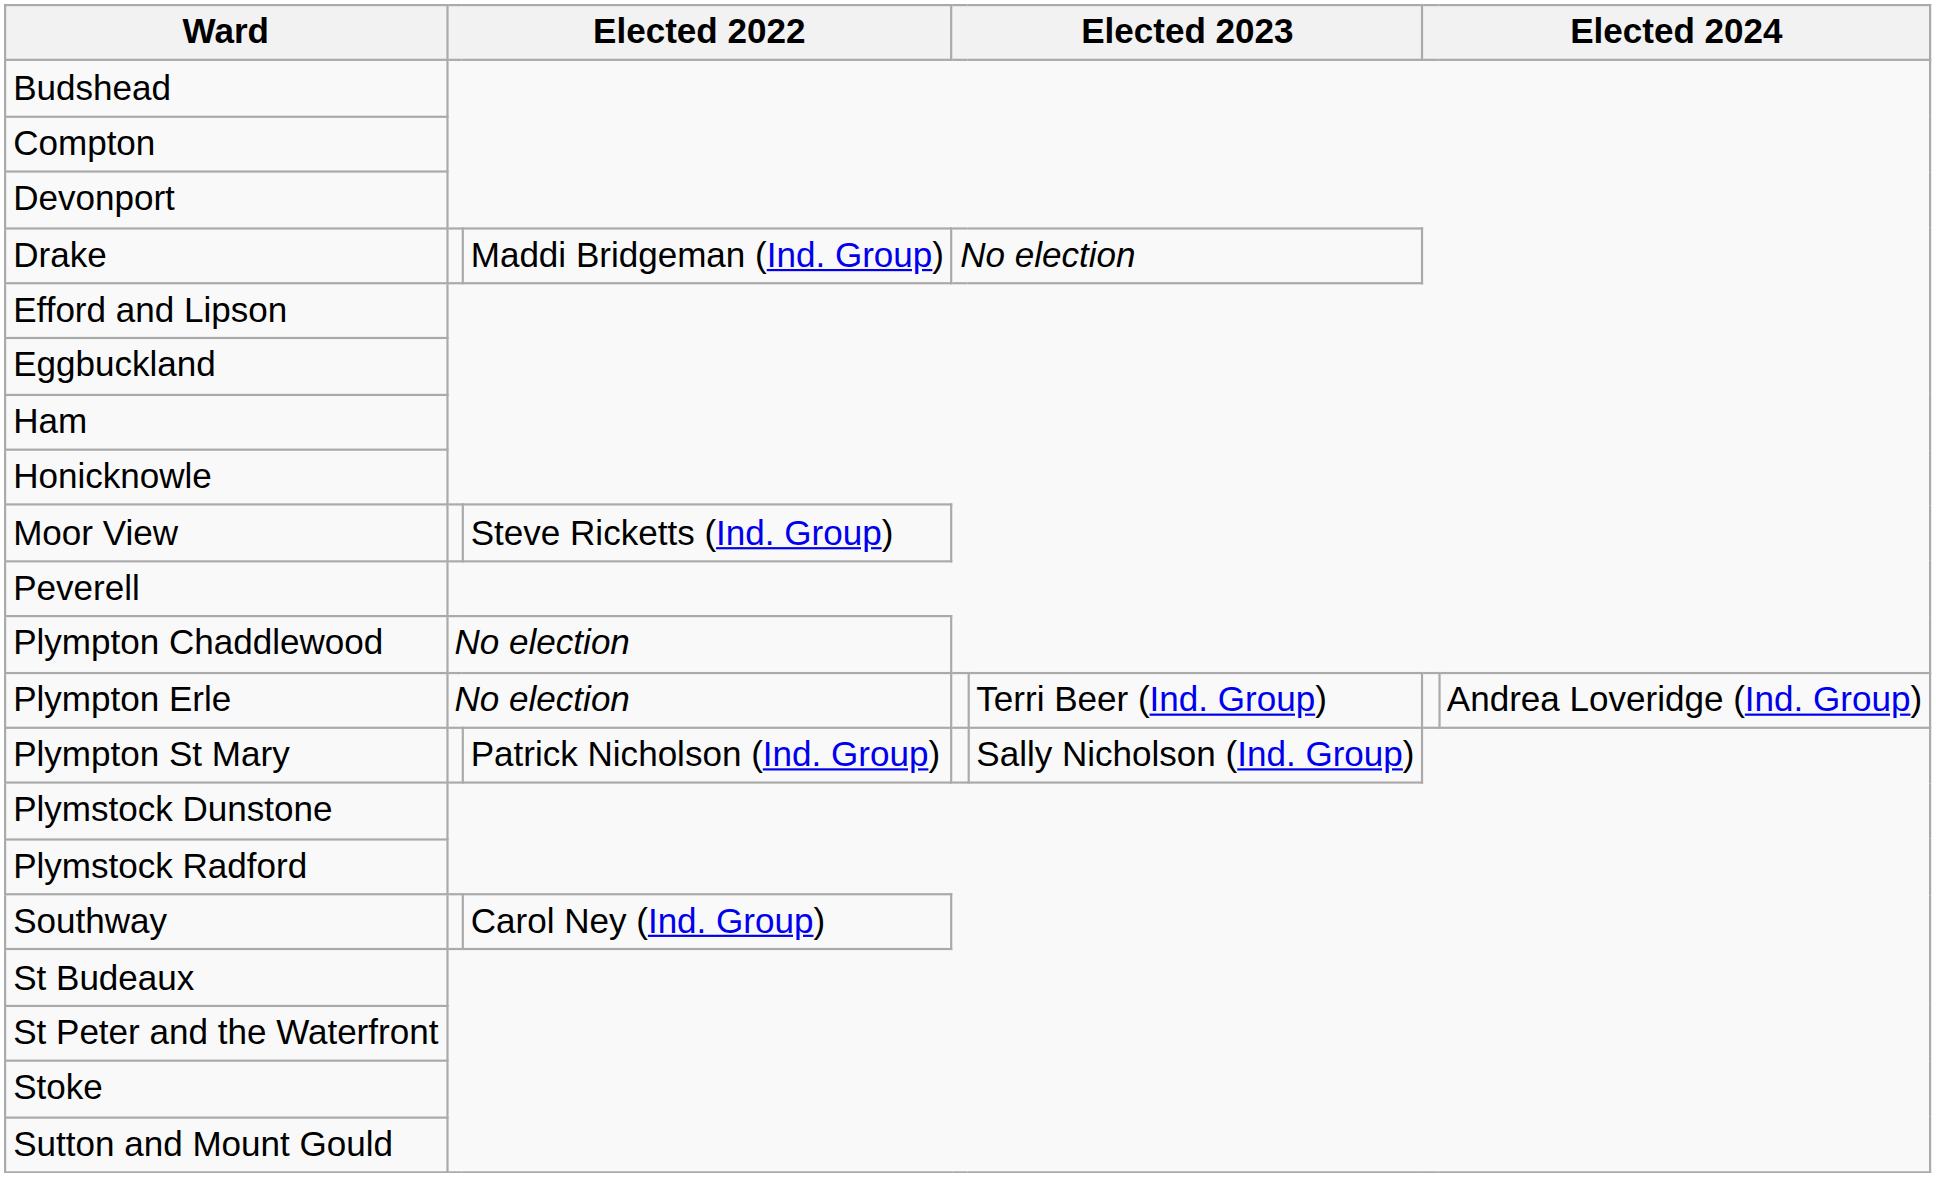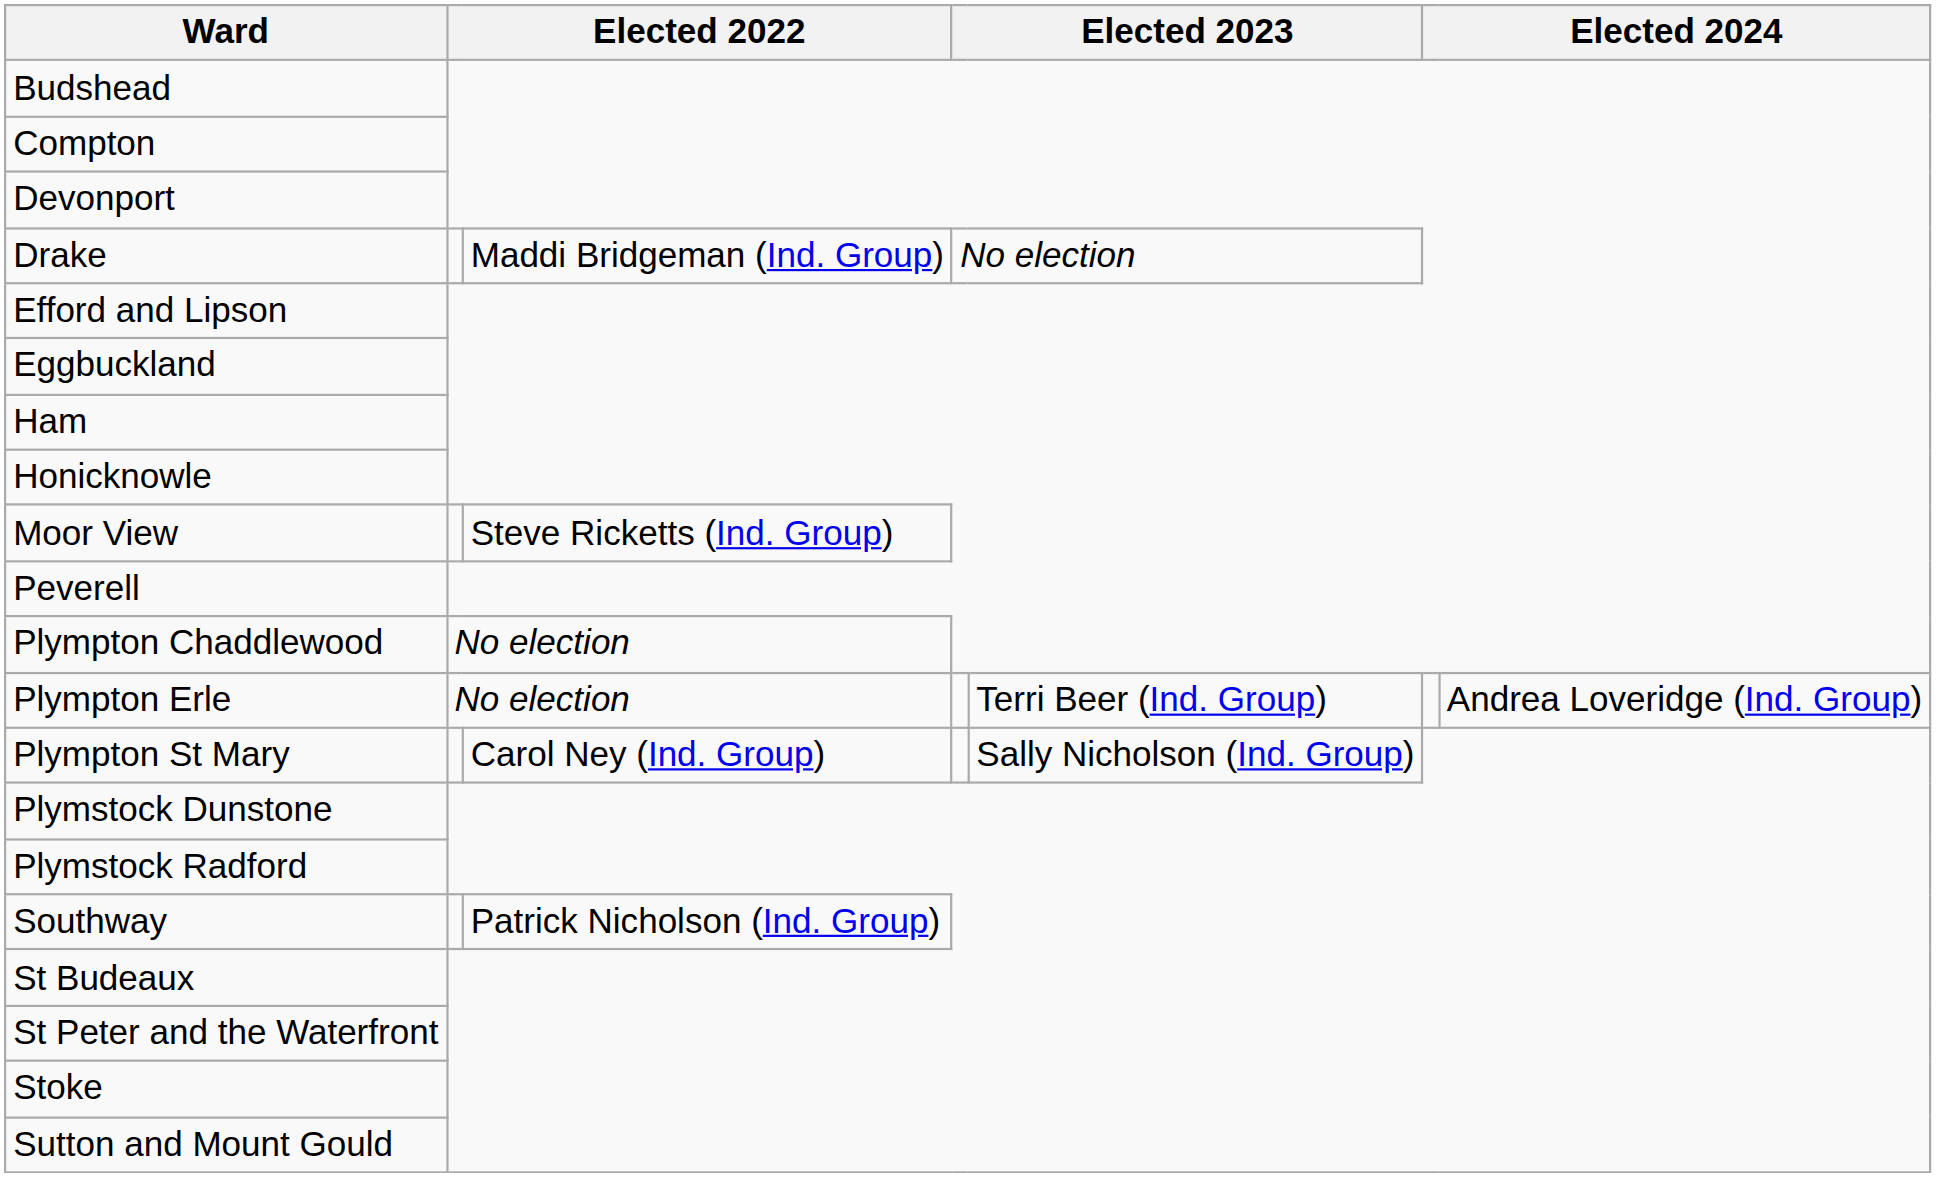(705, 754) Patrick Nicholson (Ind. Group) -> (648, 754) Carol Ney (Ind. Group)
(648, 921) Carol Ney (Ind. Group) -> (705, 921) Patrick Nicholson (Ind. Group)
